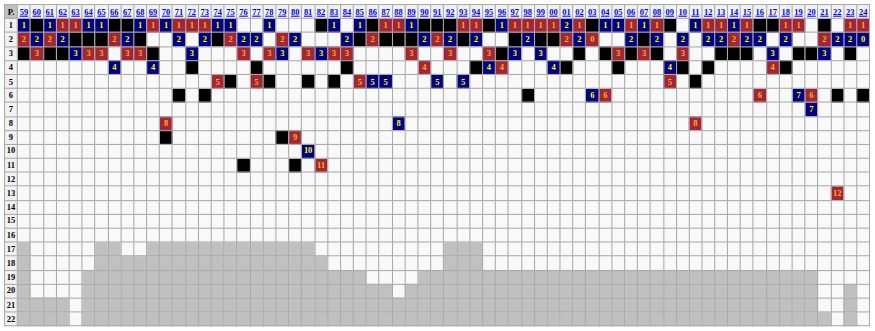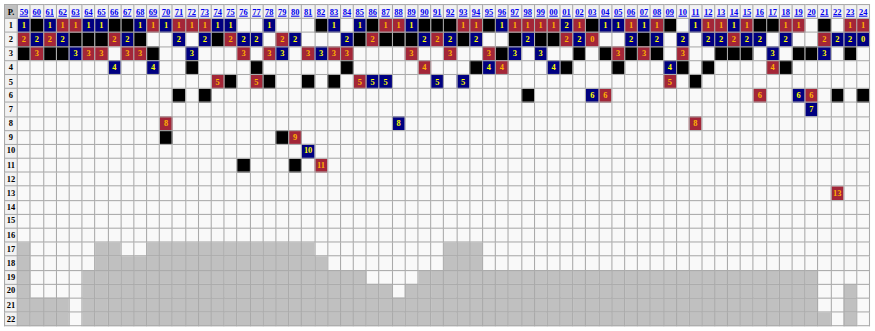(799, 95) 7 -> (799, 95) 6
(837, 193) 12 -> (837, 193) 13
